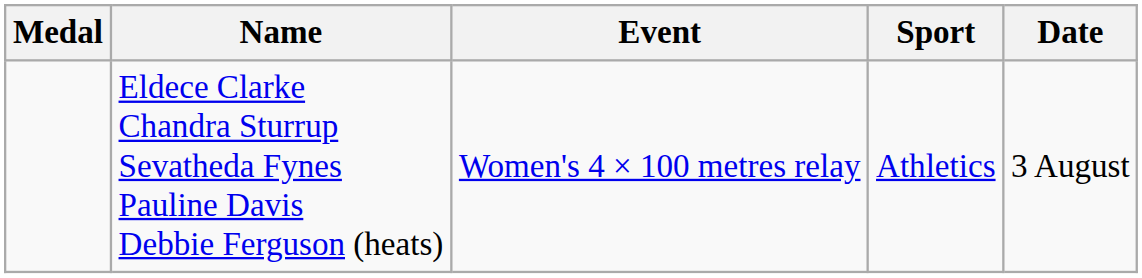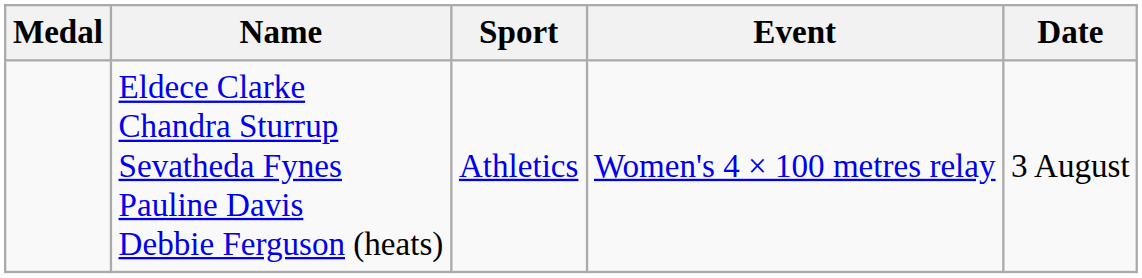columns swapped: (936, 32) <-> (660, 32)
